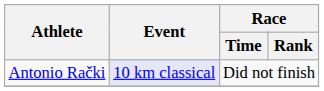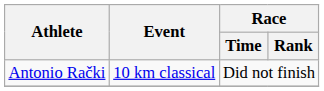(164, 73) lavender background -> (164, 73) no background
